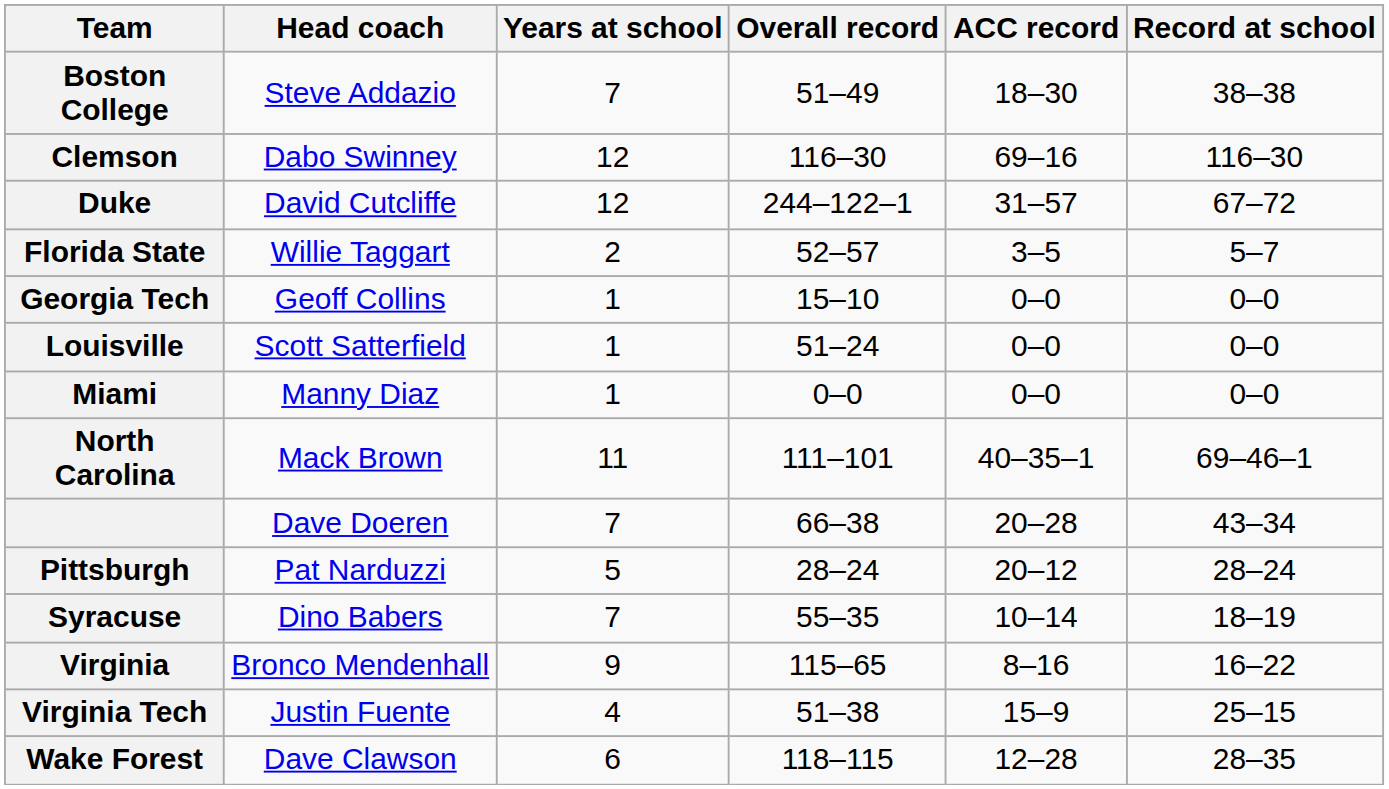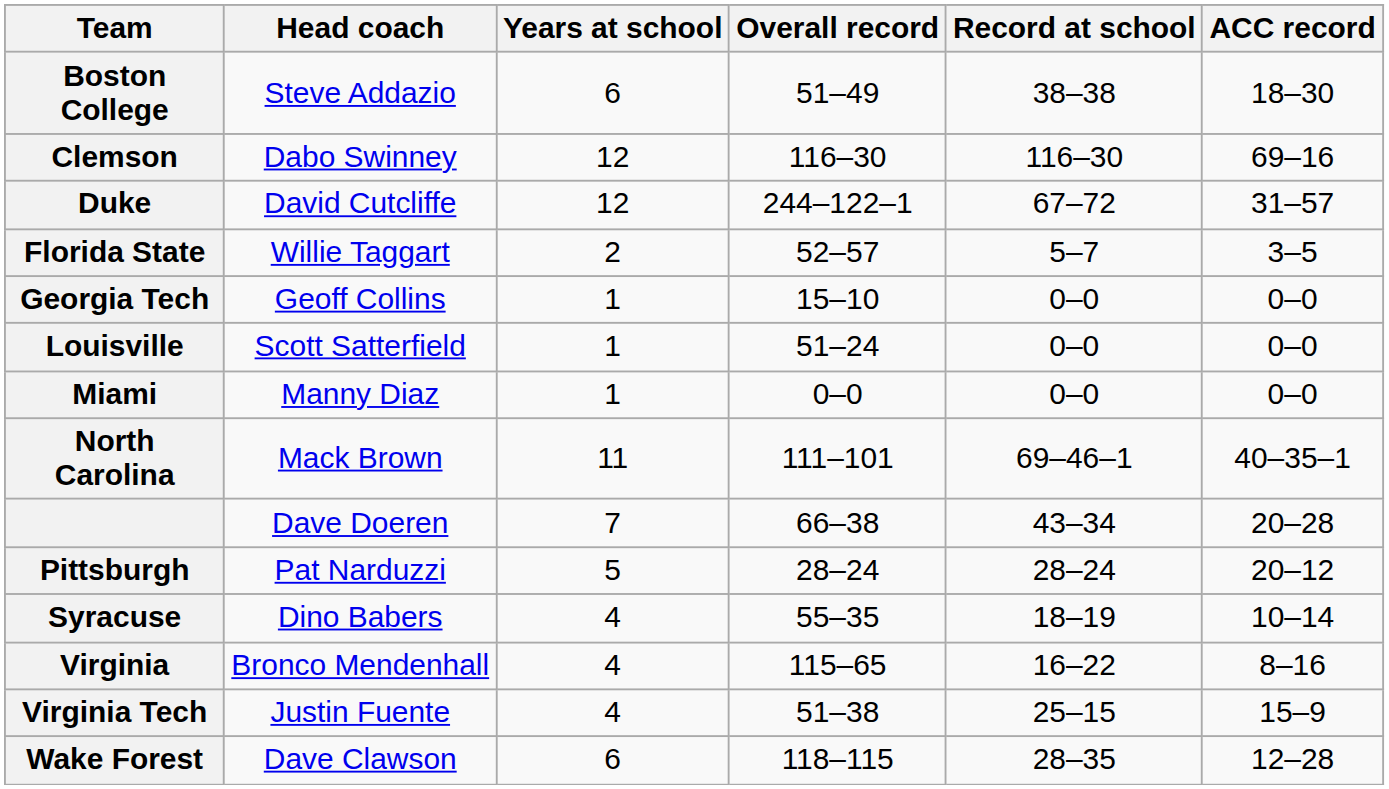columns swapped: (1254, 28) <-> (1036, 28)
(613, 92) 7 -> (613, 92) 6
(613, 617) 7 -> (613, 617) 4
(613, 664) 9 -> (613, 664) 4
